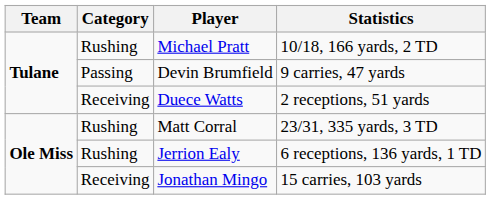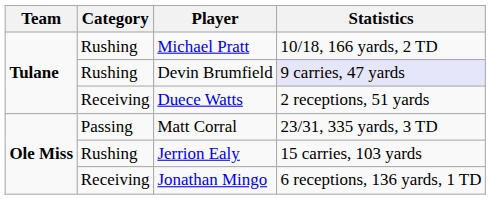(107, 72) Passing -> (109, 72) Rushing
(343, 72) no background -> (343, 72) lavender background
(109, 126) Rushing -> (107, 126) Passing
(381, 153) 6 receptions, 136 yards, 1 TD -> (351, 153) 15 carries, 103 yards
(351, 180) 15 carries, 103 yards -> (381, 180) 6 receptions, 136 yards, 1 TD
